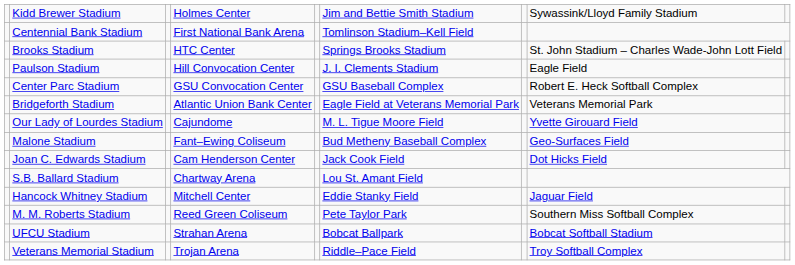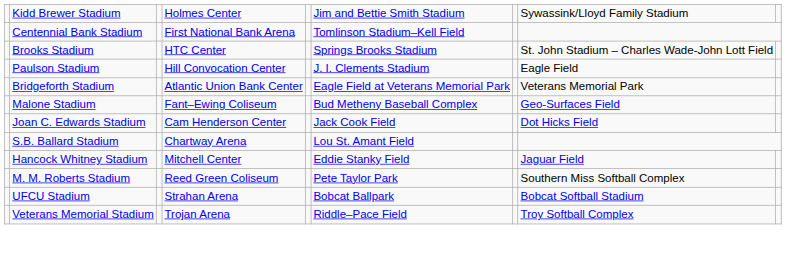- row: (66, 86)
- row: (88, 123)
